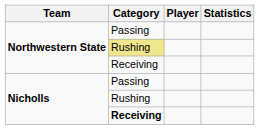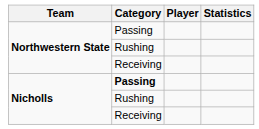(131, 47) khaki background -> (134, 47) no background
(130, 81) normal -> (135, 81) bold
(136, 115) bold -> (138, 115) normal
